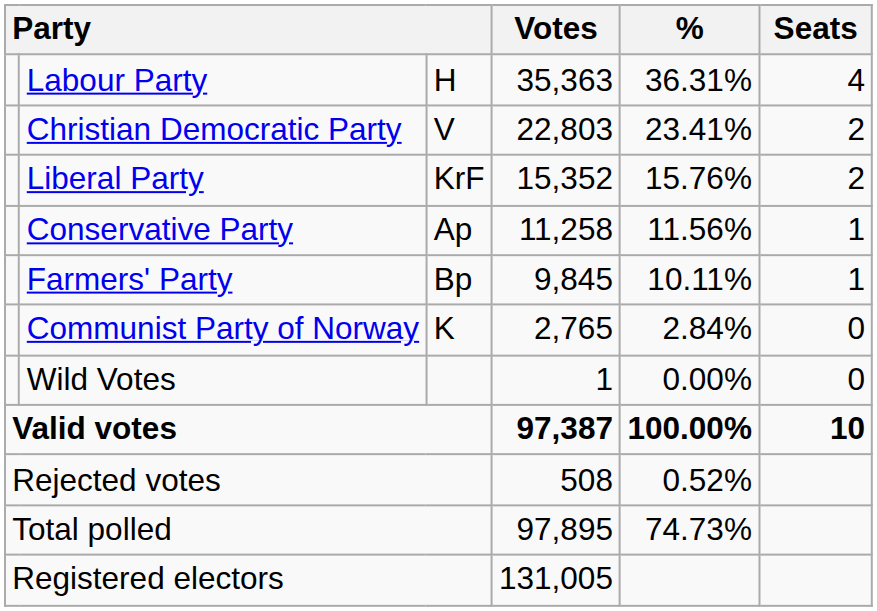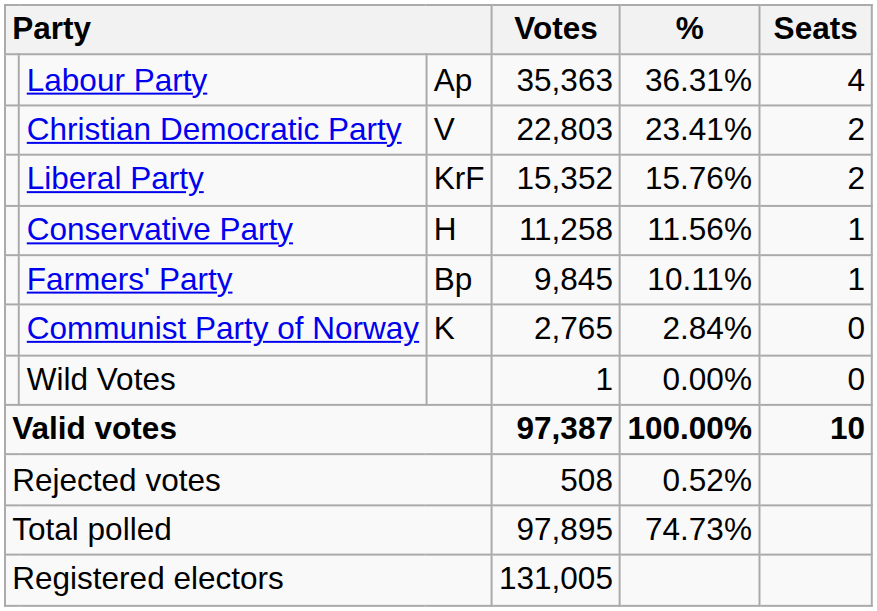(445, 79) H -> (453, 79) Ap
(453, 229) Ap -> (445, 229) H
